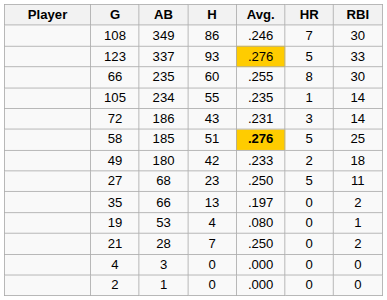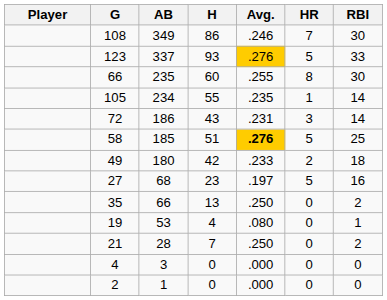(261, 181) .250 -> (261, 181) .197
(358, 181) 11 -> (358, 181) 16
(261, 202) .197 -> (261, 202) .250
